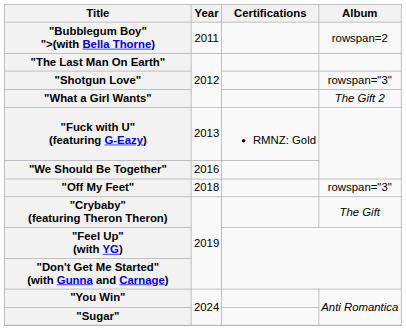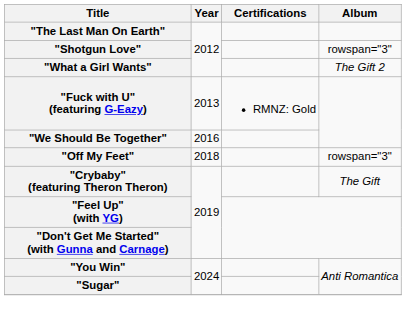- row: (98, 37)
